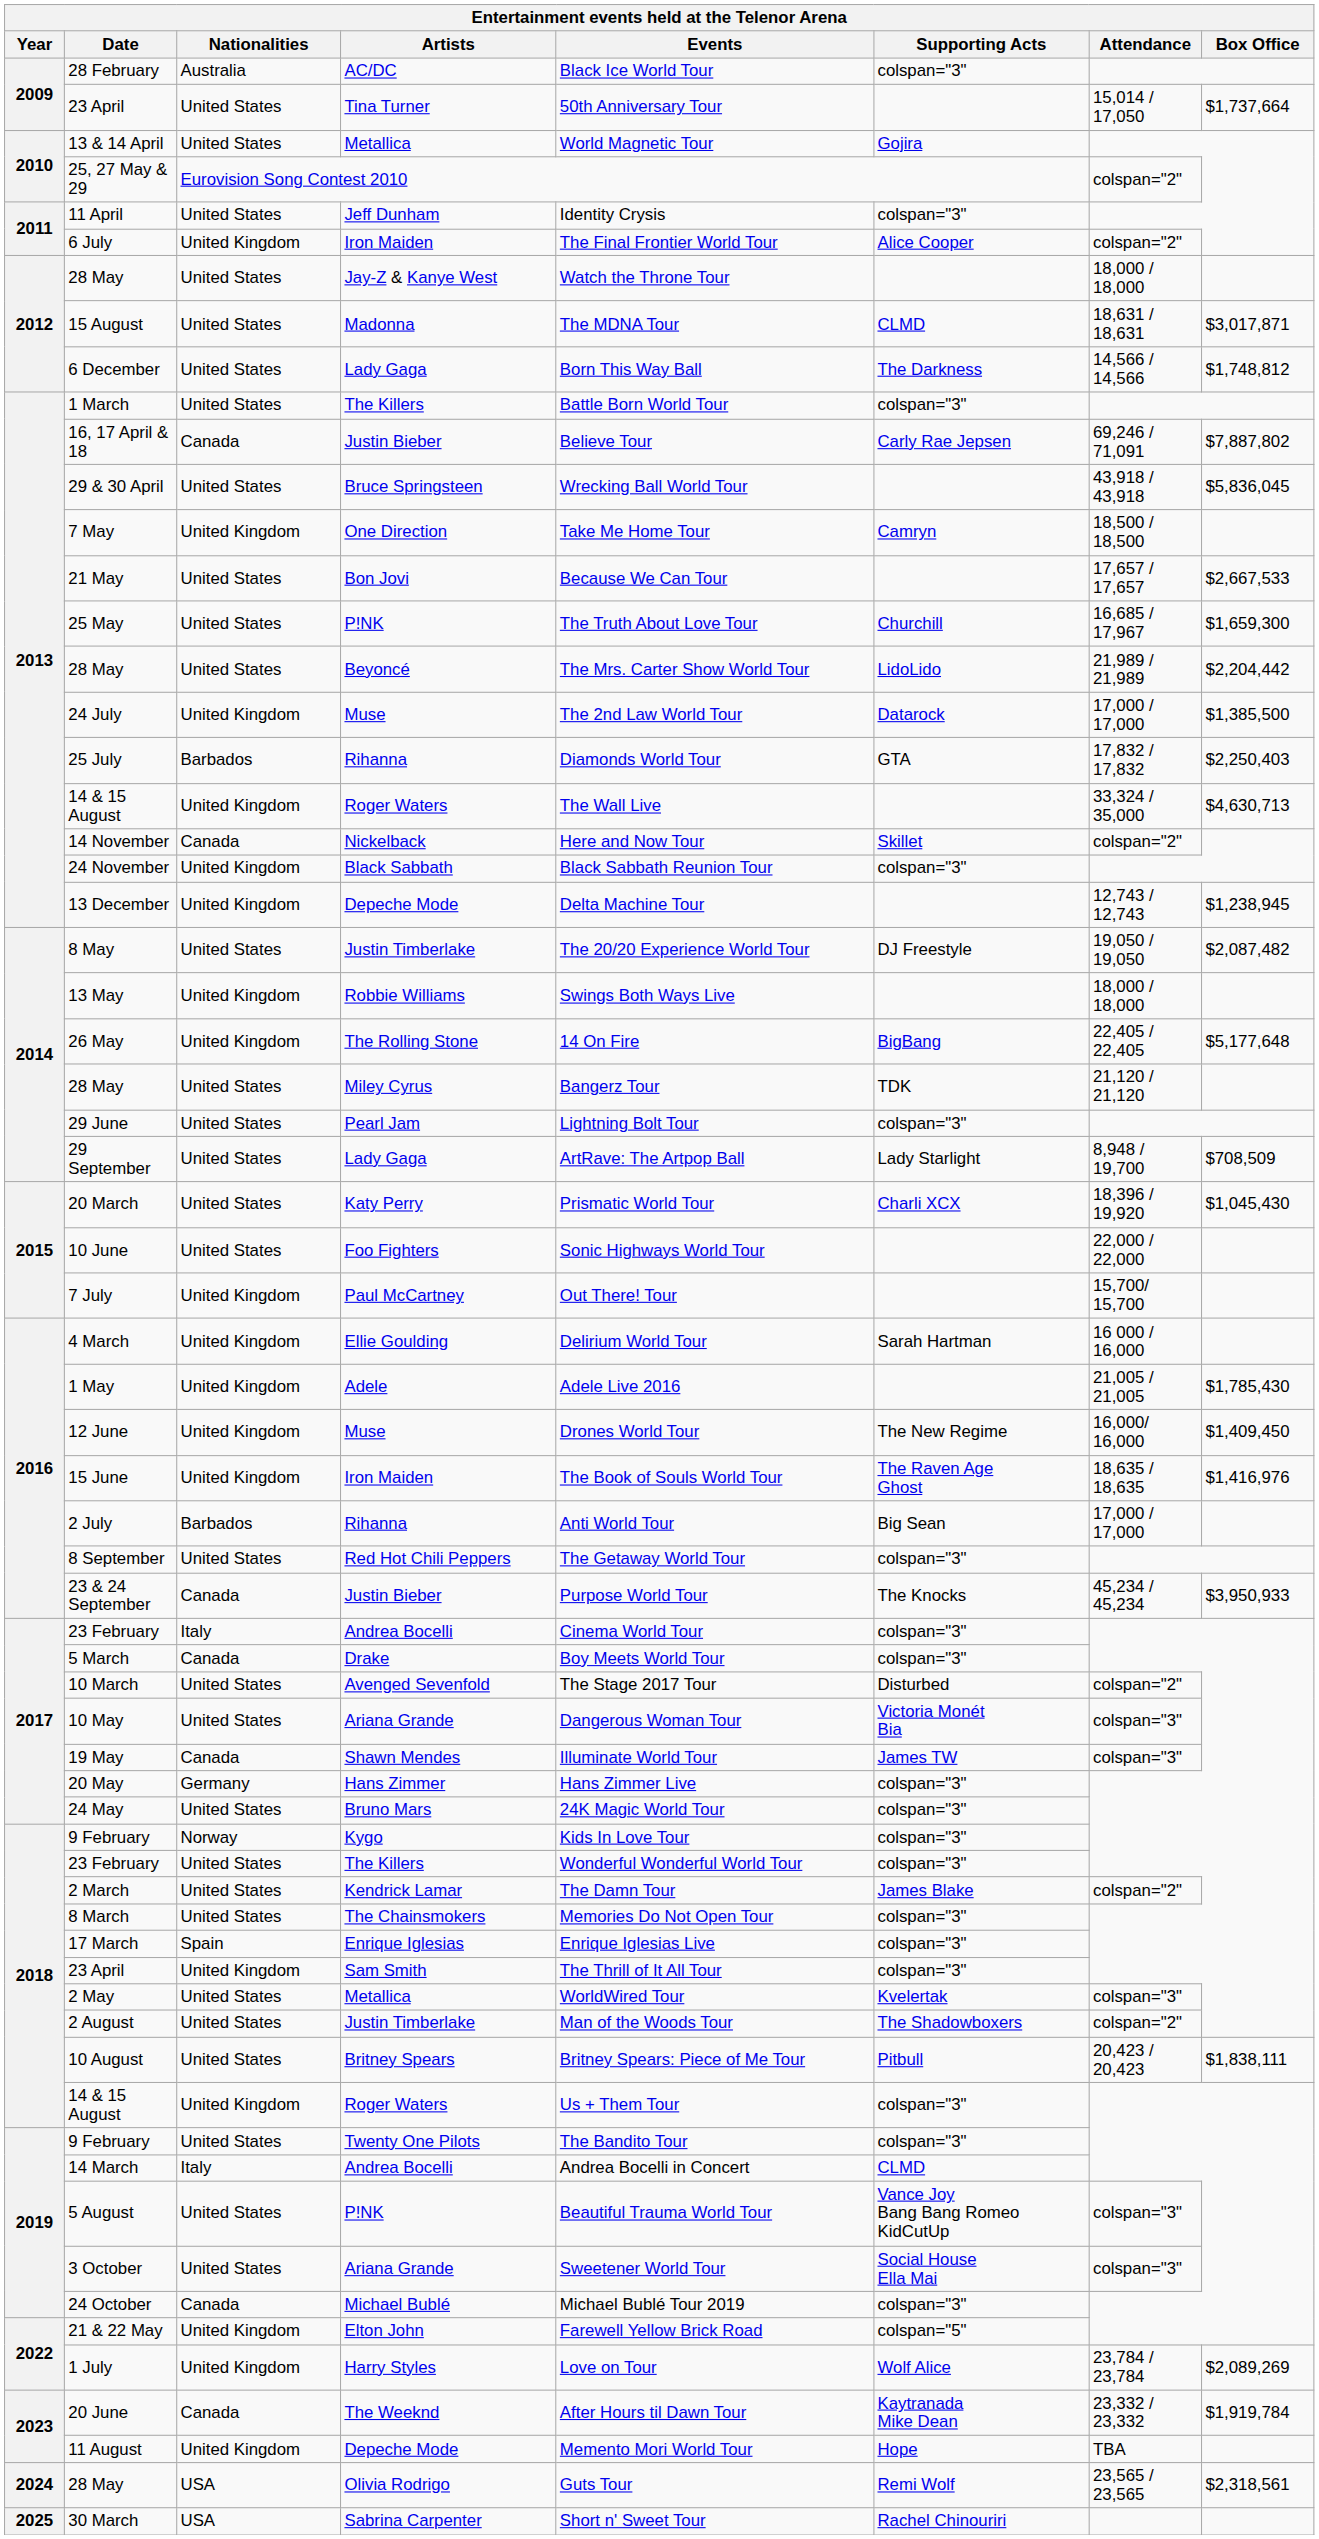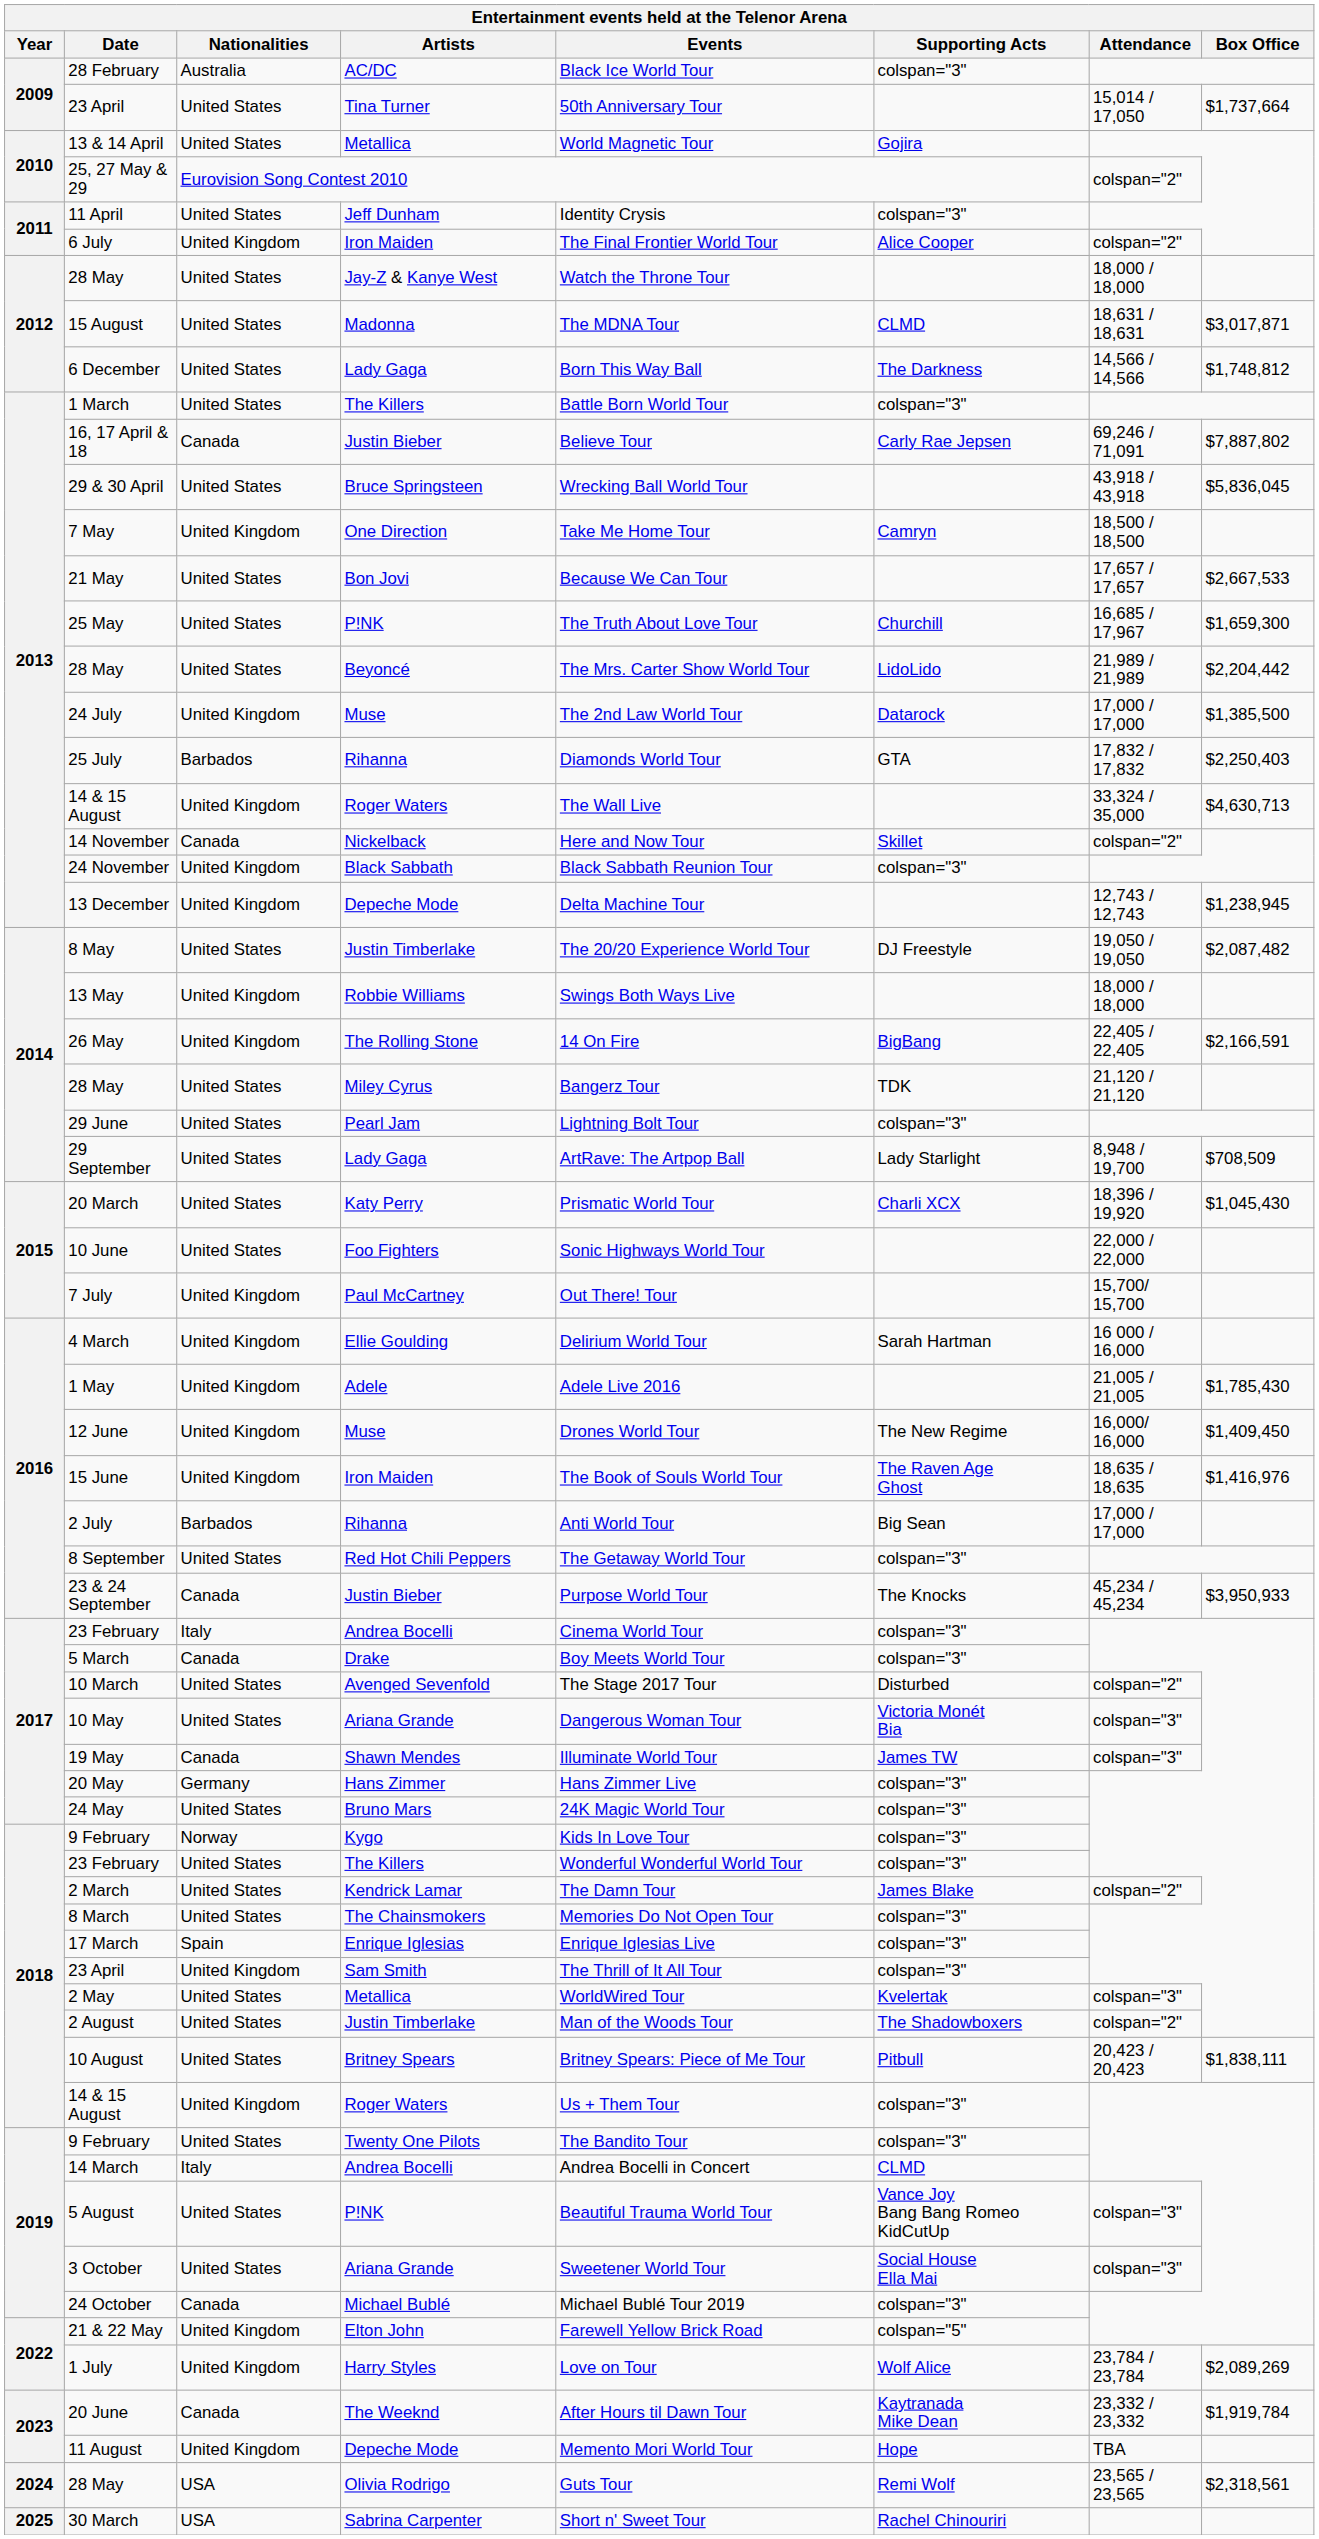(1247, 1041) $5,177,648 -> (1247, 1041) $2,166,591
